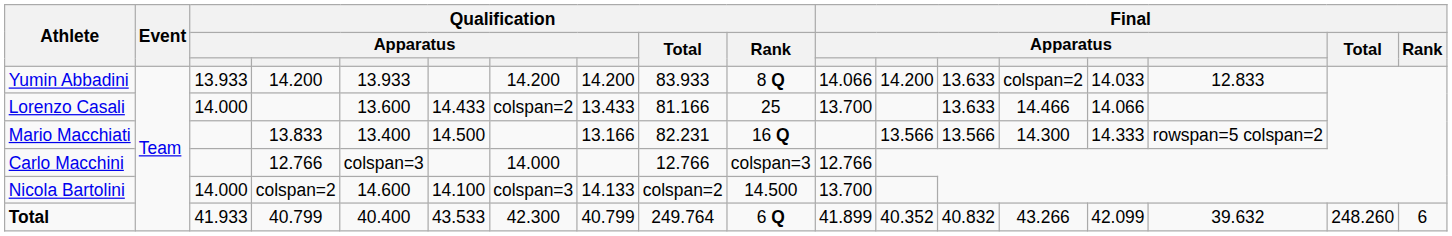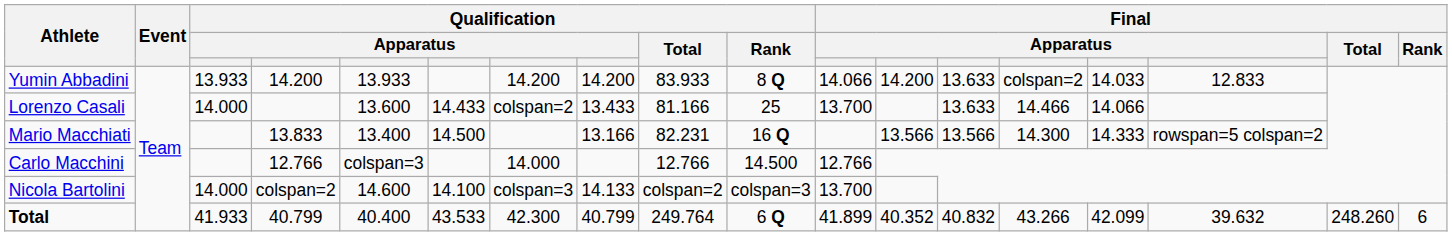(771, 163) colspan=3 -> (771, 163) 14.500
(771, 190) 14.500 -> (771, 190) colspan=3
